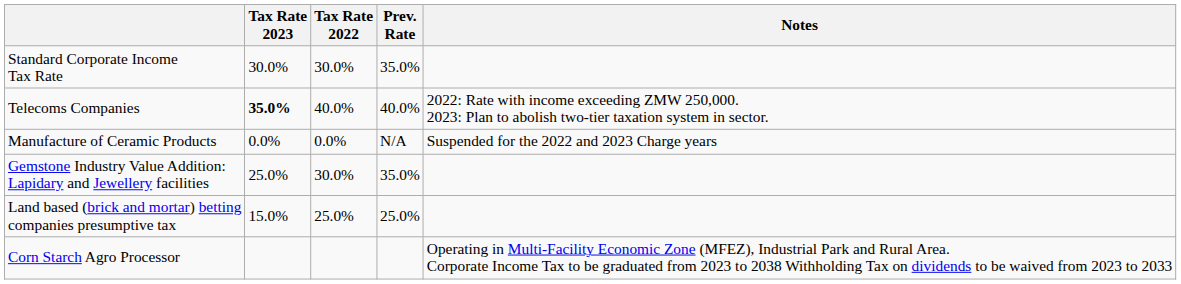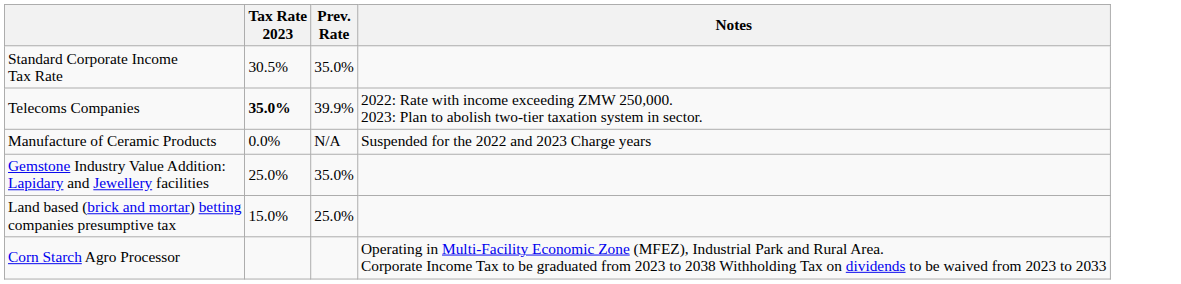- column: (344, 25)
(268, 66) 30.0% -> (268, 66) 30.5%
(400, 108) 40.0% -> (334, 108) 39.9%
